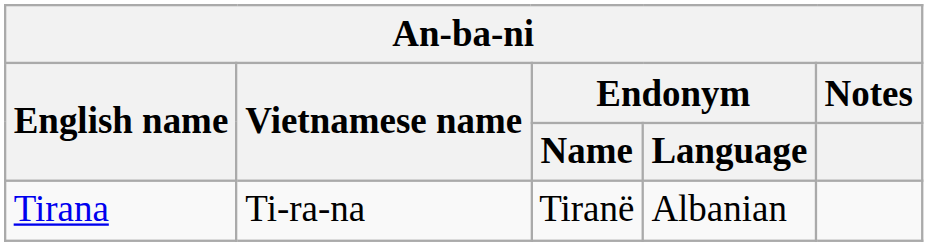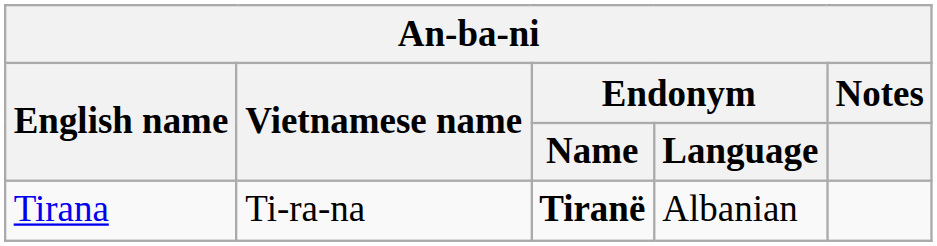(587, 209) normal -> (592, 209) bold
